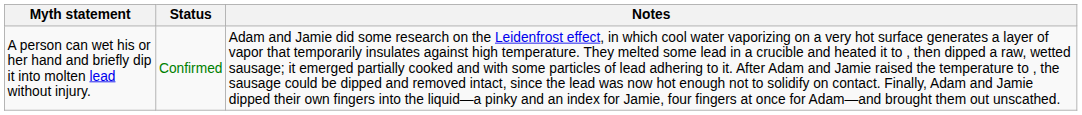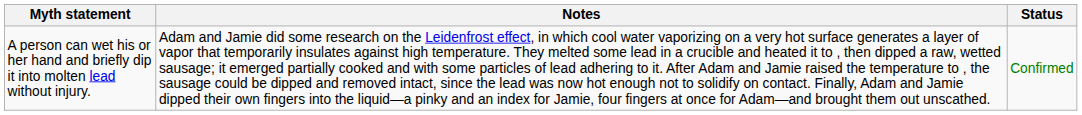columns swapped: (191, 15) <-> (651, 15)
